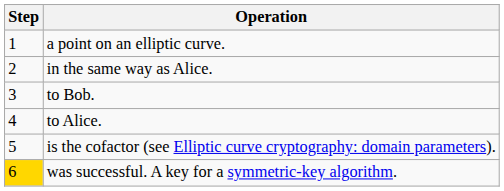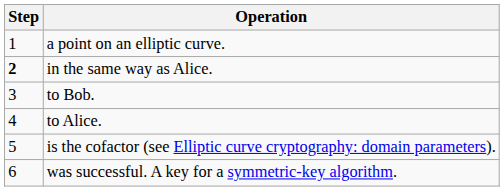(12, 69) normal -> (12, 69) bold
(12, 172) gold background -> (12, 172) no background
